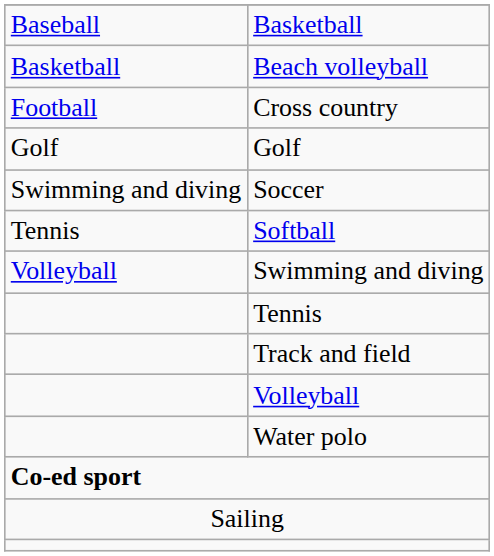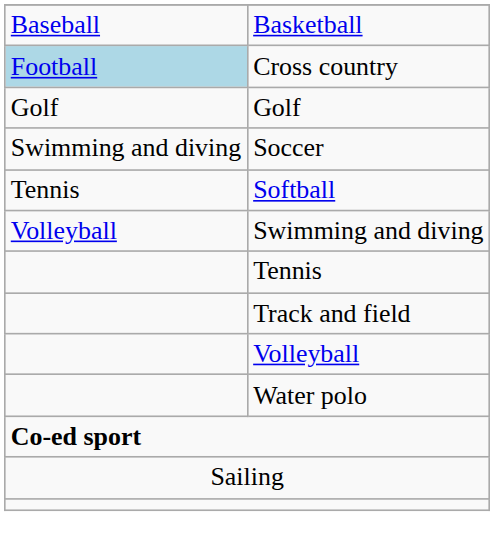- row: (341, 66)
(54, 107) no background -> (54, 66) lightblue background
